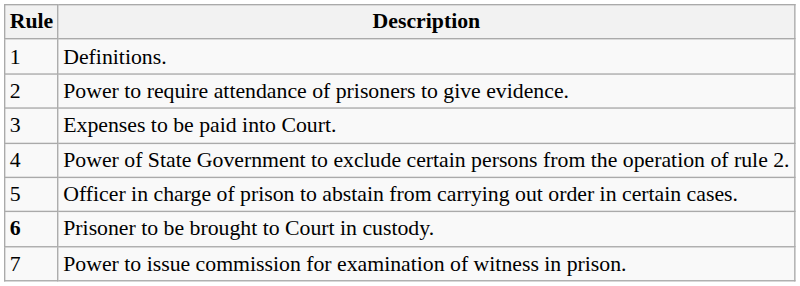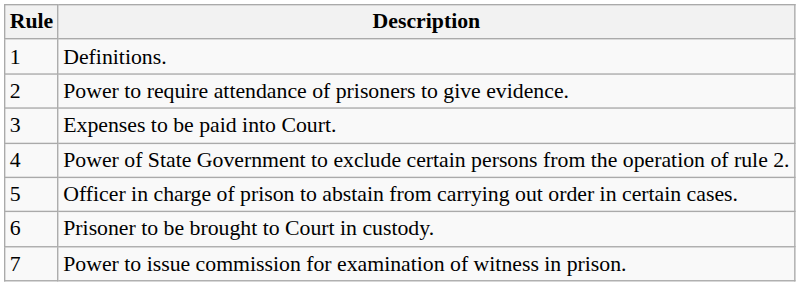(15, 228) bold -> (15, 228) normal
